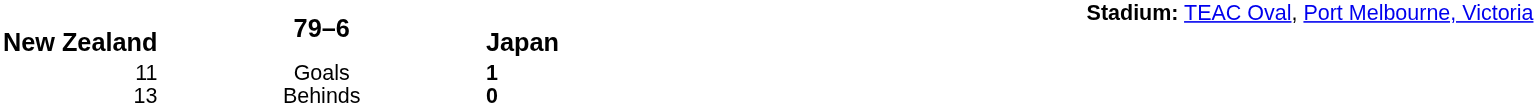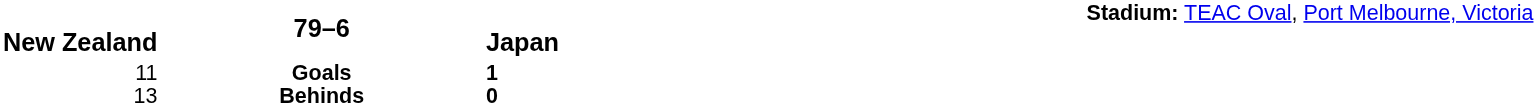(322, 84) normal -> (322, 84) bold
